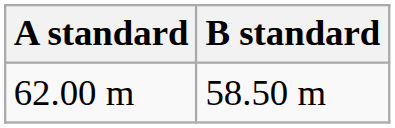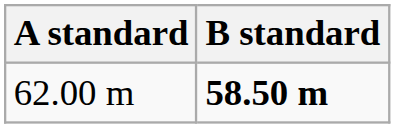(266, 92) normal -> (267, 92) bold
